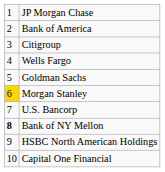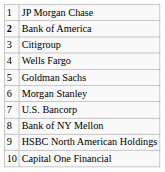(9, 28) normal -> (9, 28) bold
(9, 93) gold background -> (9, 93) no background
(9, 126) bold -> (9, 126) normal
